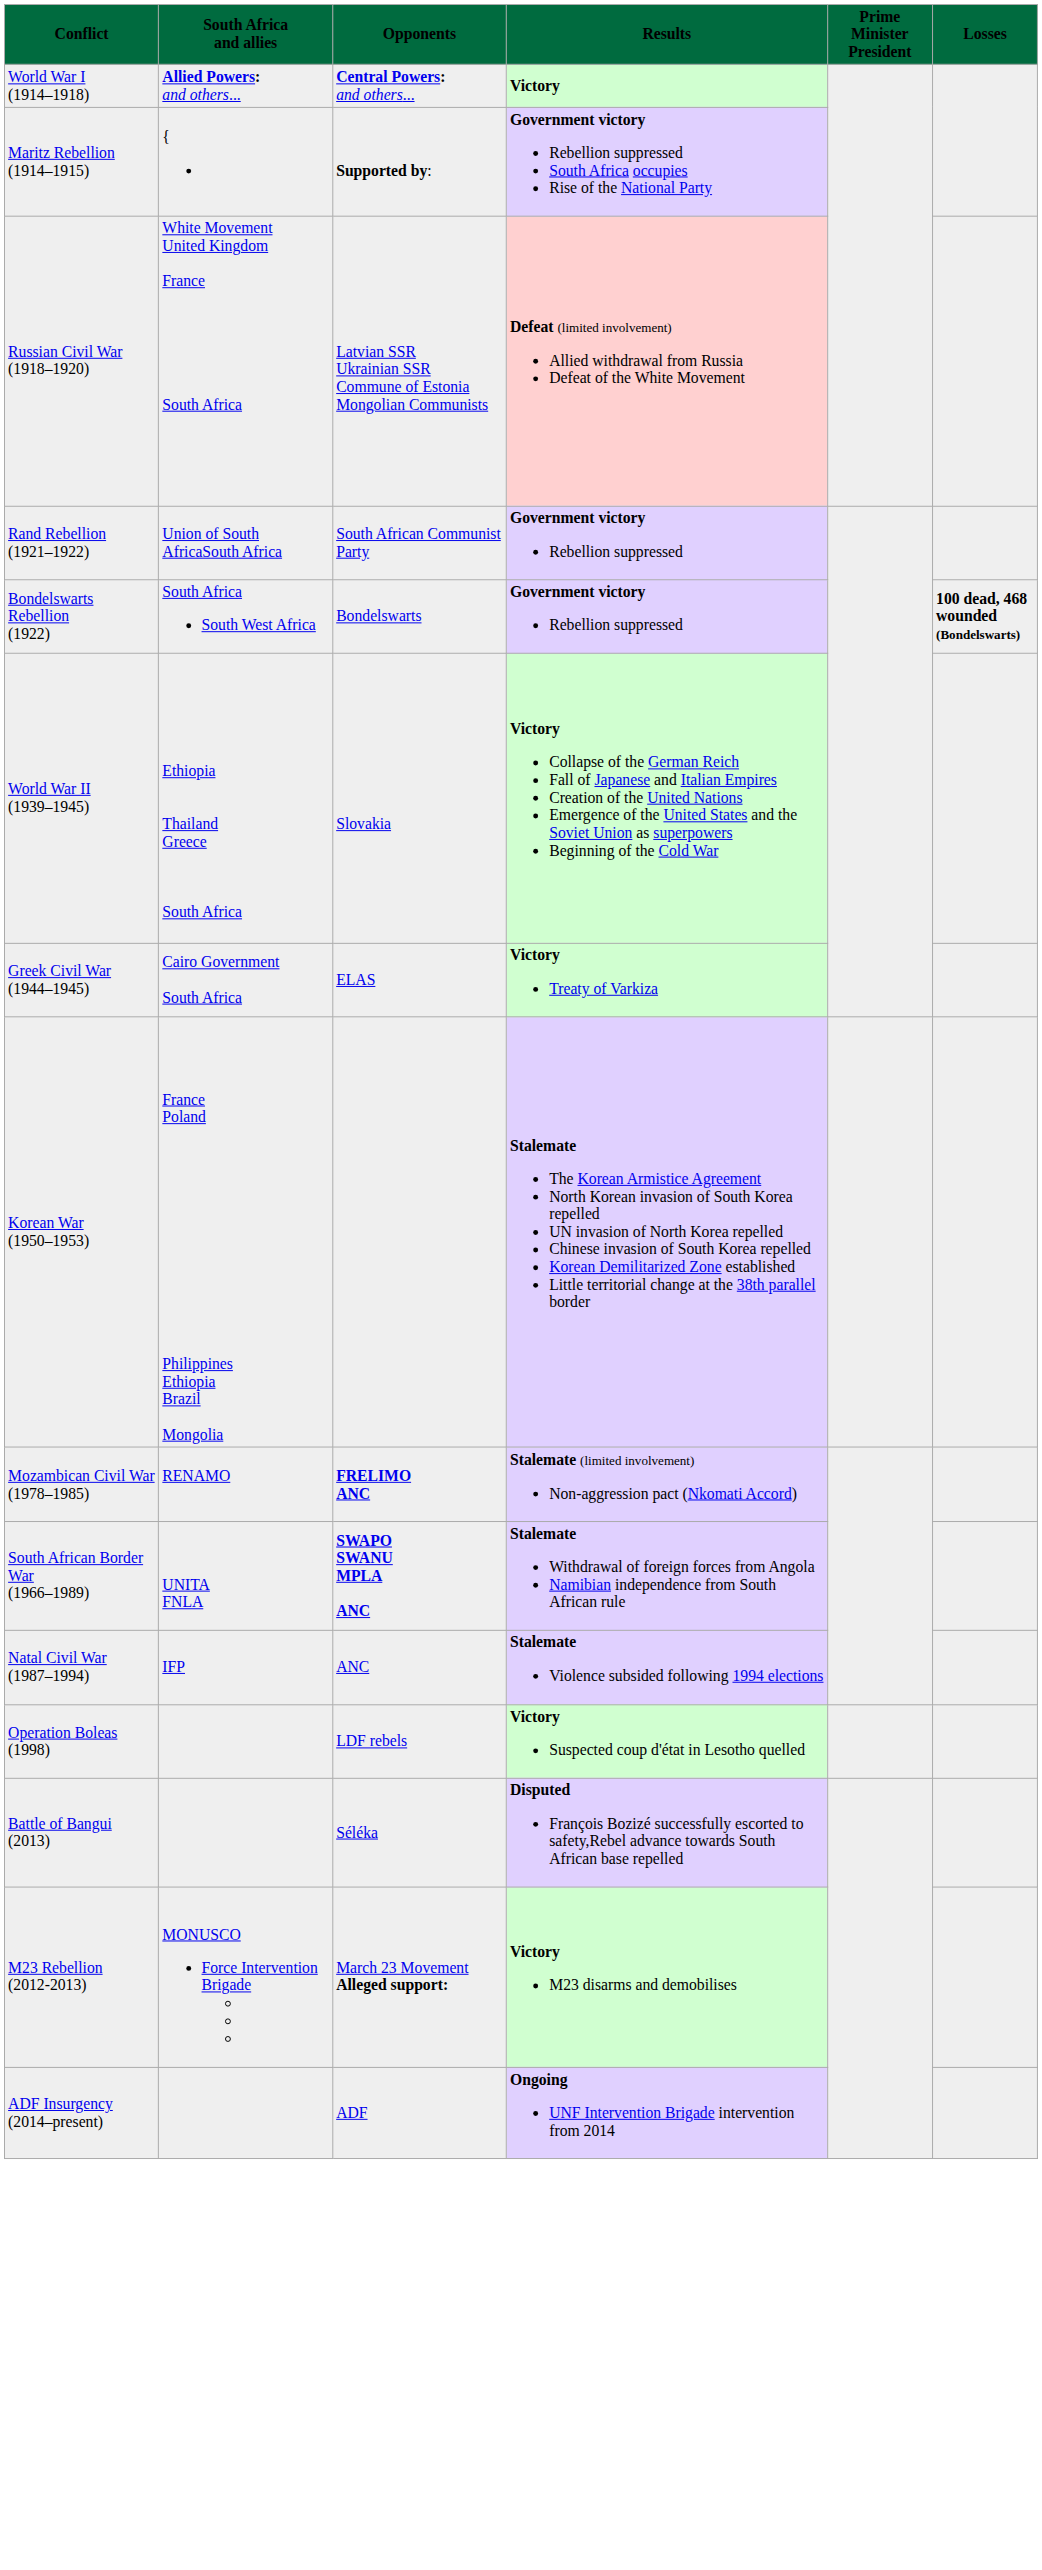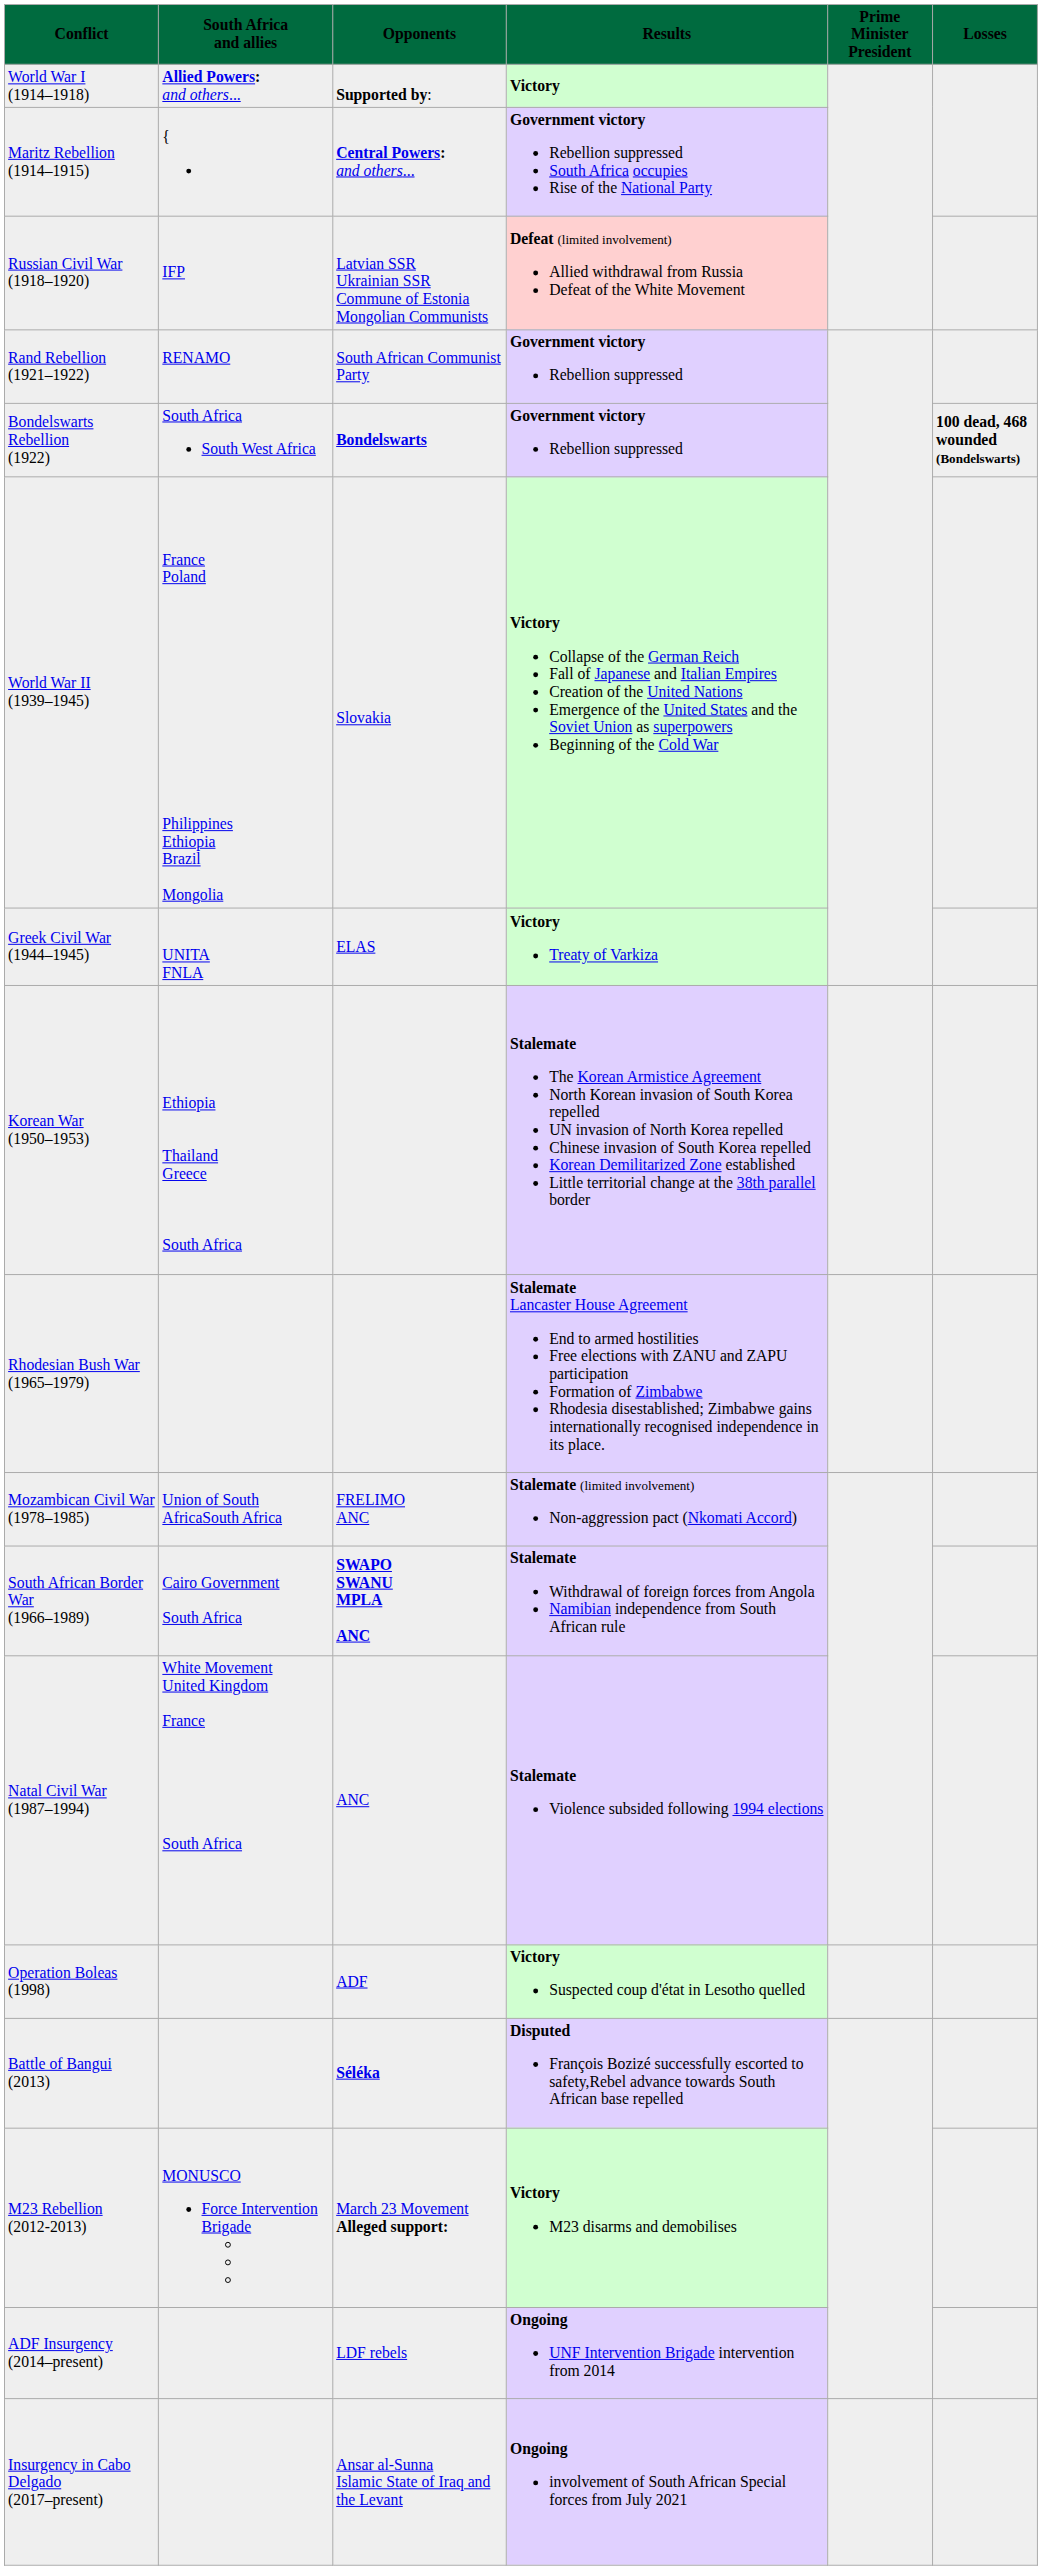(391, 85) Central Powers: and others... -> (384, 94) Supported by:
(384, 170) Supported by: -> (391, 161) Central Powers: and others...
(217, 316) White Movement United Kingdom France South Africa -> (174, 272) IFP
(222, 542) Union of South AfricaSouth Africa -> (196, 357) RENAMO
(379, 616) normal -> (381, 440) bold
(202, 842) Ethiopia Thailand Greece South Africa -> (198, 727) France Poland Philippines Ethiopia Brazil Mongolia
(221, 979) Cairo Government South Africa -> (186, 964) UNITA FNLA
(198, 1267) France Poland Philippines Ethiopia Brazil Mongolia -> (202, 1174) Ethiopia Thailand Greece South Africa
+ row: (74, 1373)
(196, 1475) RENAMO -> (222, 1509) Union of South AfricaSouth Africa
(374, 1484) bold -> (371, 1509) normal
(186, 1593) UNITA FNLA -> (221, 1600) Cairo Government South Africa
(174, 1667) IFP -> (217, 1755) White Movement United Kingdom France South Africa
(372, 1741) LDF rebels -> (352, 1981) ADF
(357, 1832) normal -> (358, 2073) bold
(352, 2112) ADF -> (372, 2353) LDF rebels
+ row: (69, 2482)
